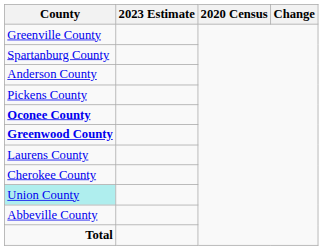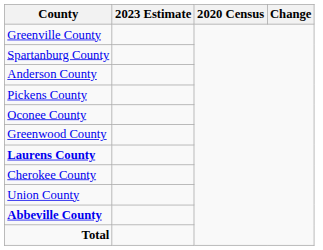(49, 114) bold -> (47, 114) normal
(60, 134) bold -> (57, 134) normal
(48, 154) normal -> (51, 154) bold
(43, 194) paleturquoise background -> (43, 194) no background
(52, 214) normal -> (55, 214) bold
